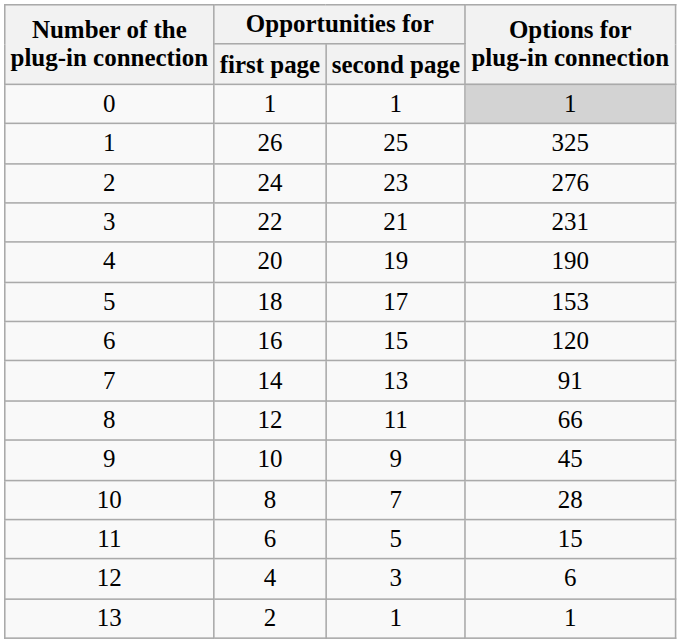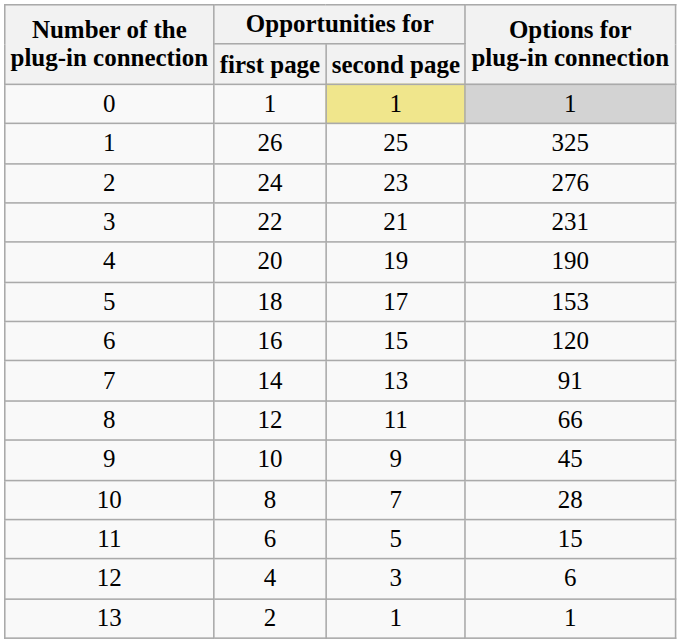(396, 103) no background -> (396, 103) khaki background
